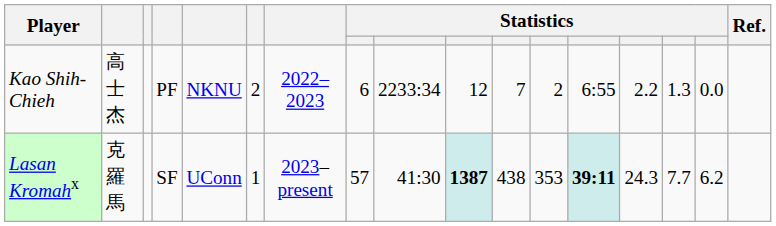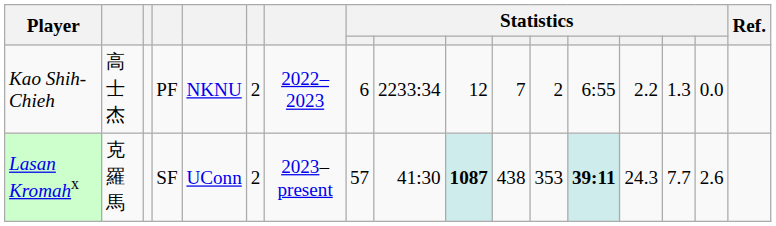(255, 177) 1 -> (255, 177) 2
(469, 177) 1387 -> (469, 177) 1087
(712, 177) 6.2 -> (712, 177) 2.6
